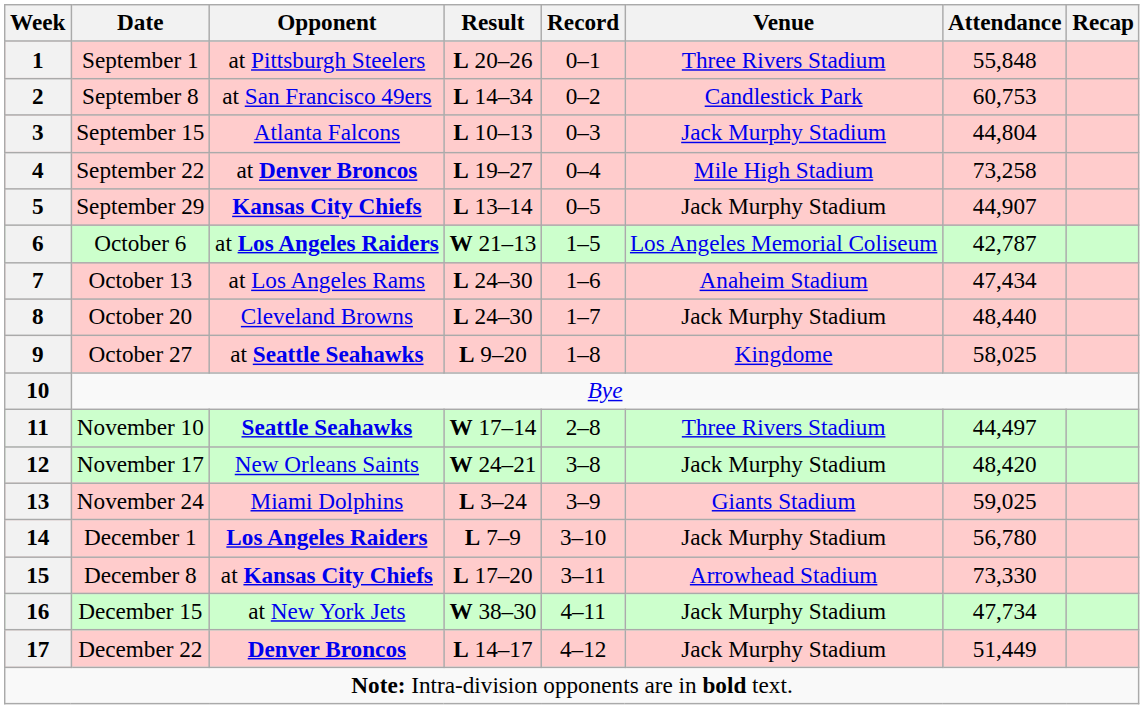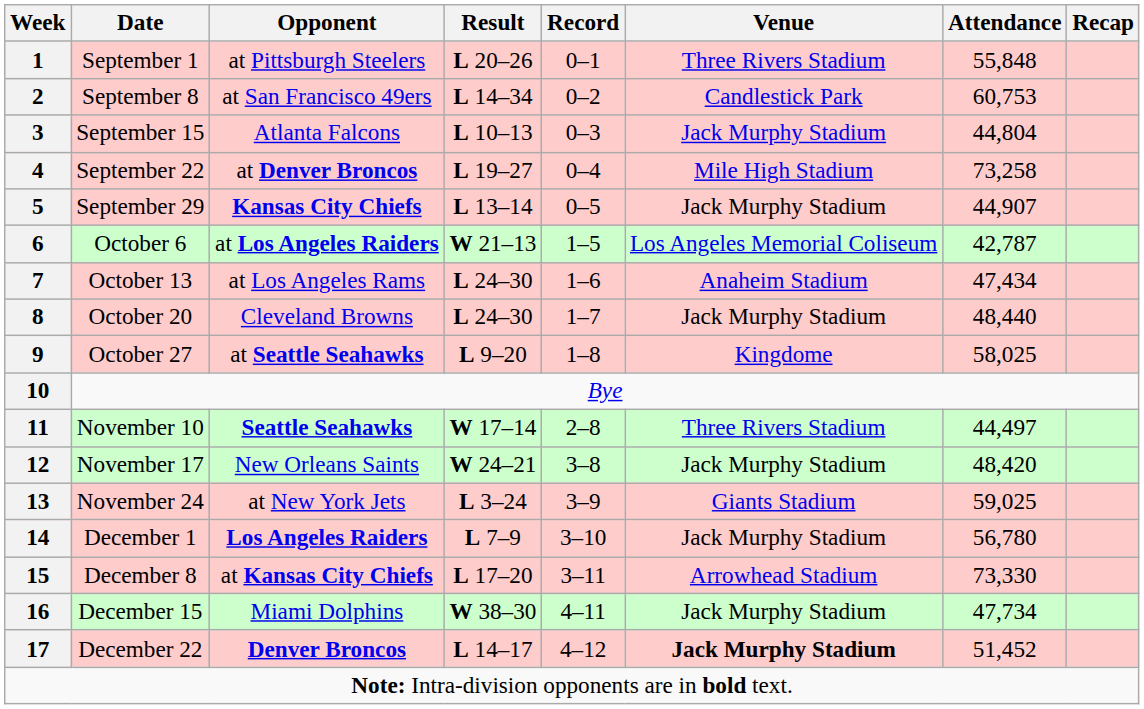(327, 501) Miami Dolphins -> (327, 501) at New York Jets
(327, 611) at New York Jets -> (327, 611) Miami Dolphins
(784, 648) normal -> (784, 648) bold
(1005, 648) 51,449 -> (1005, 648) 51,452
